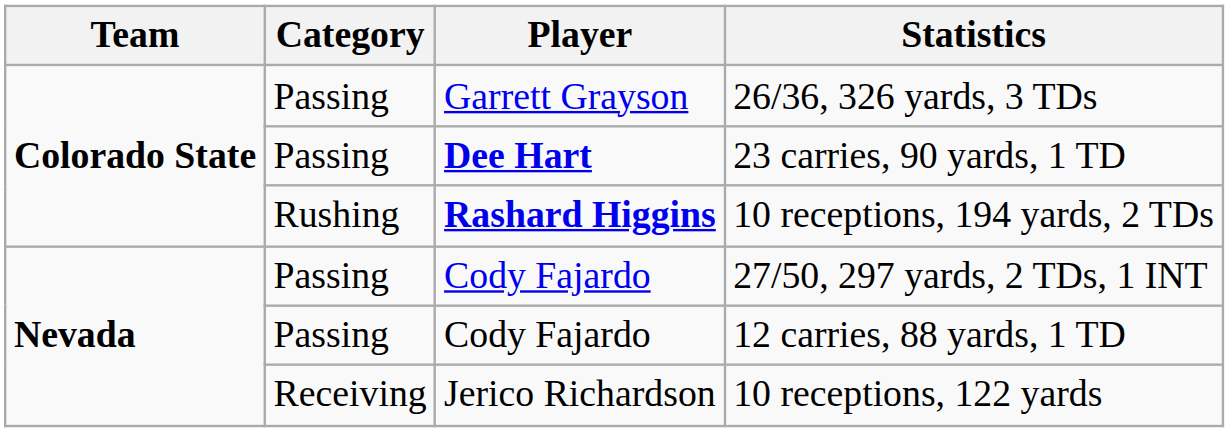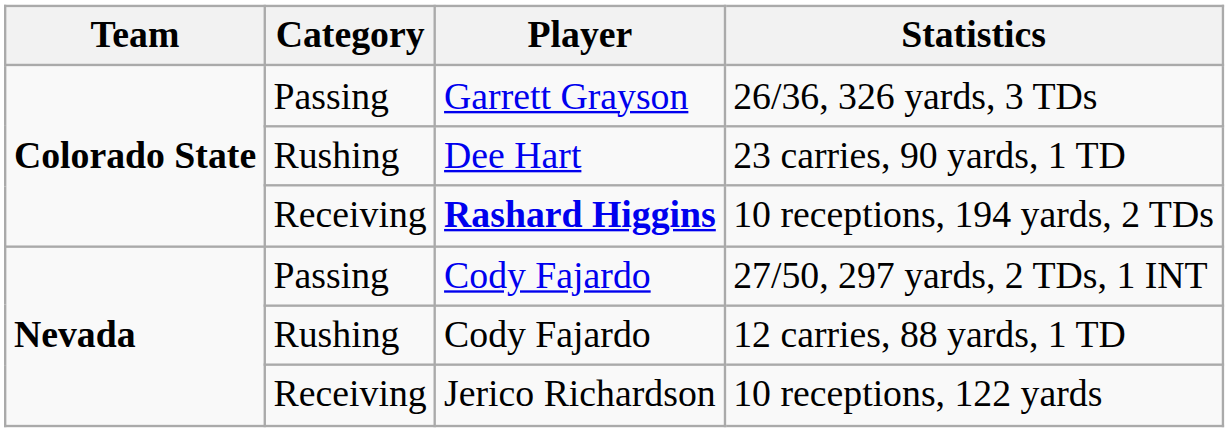(331, 154) Passing -> (337, 154) Rushing
(518, 154) bold -> (513, 154) normal
(337, 214) Rushing -> (350, 214) Receiving
(331, 334) Passing -> (337, 334) Rushing
